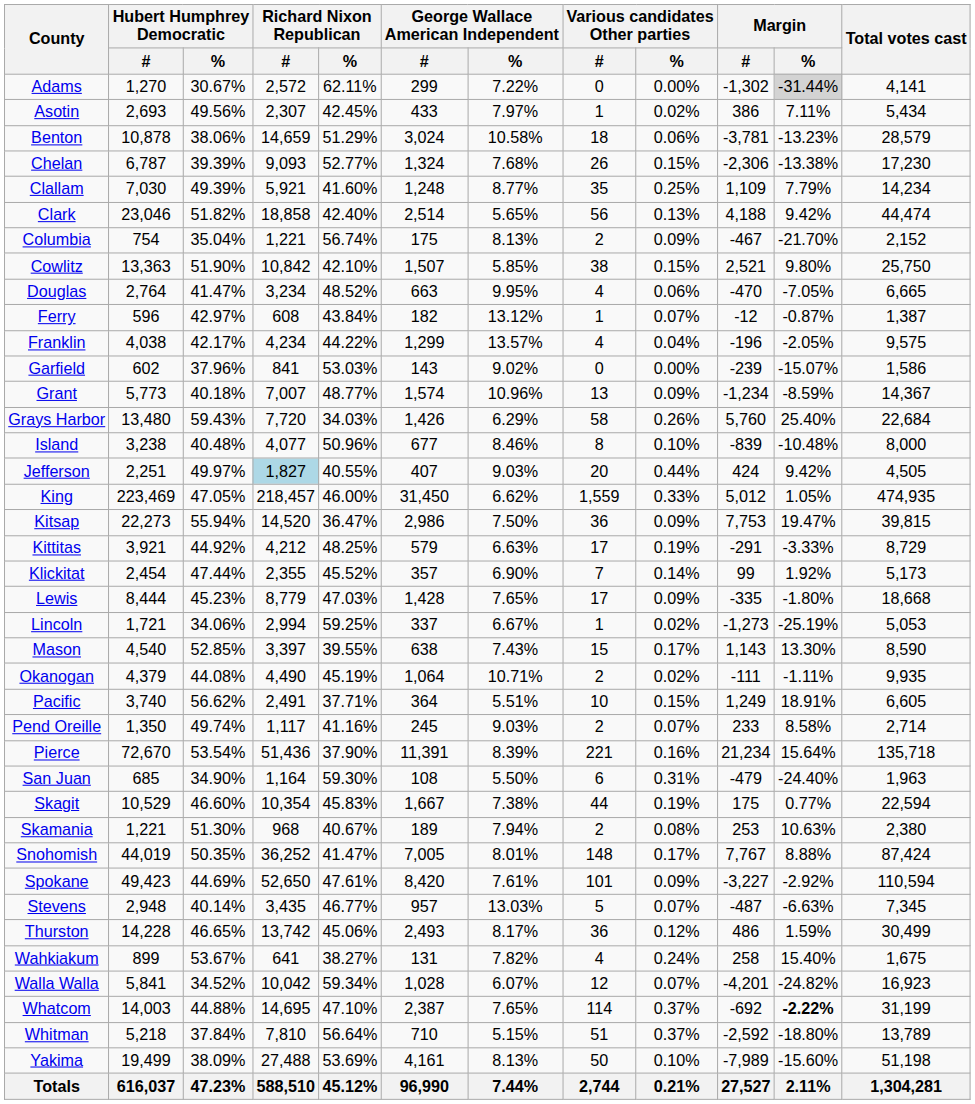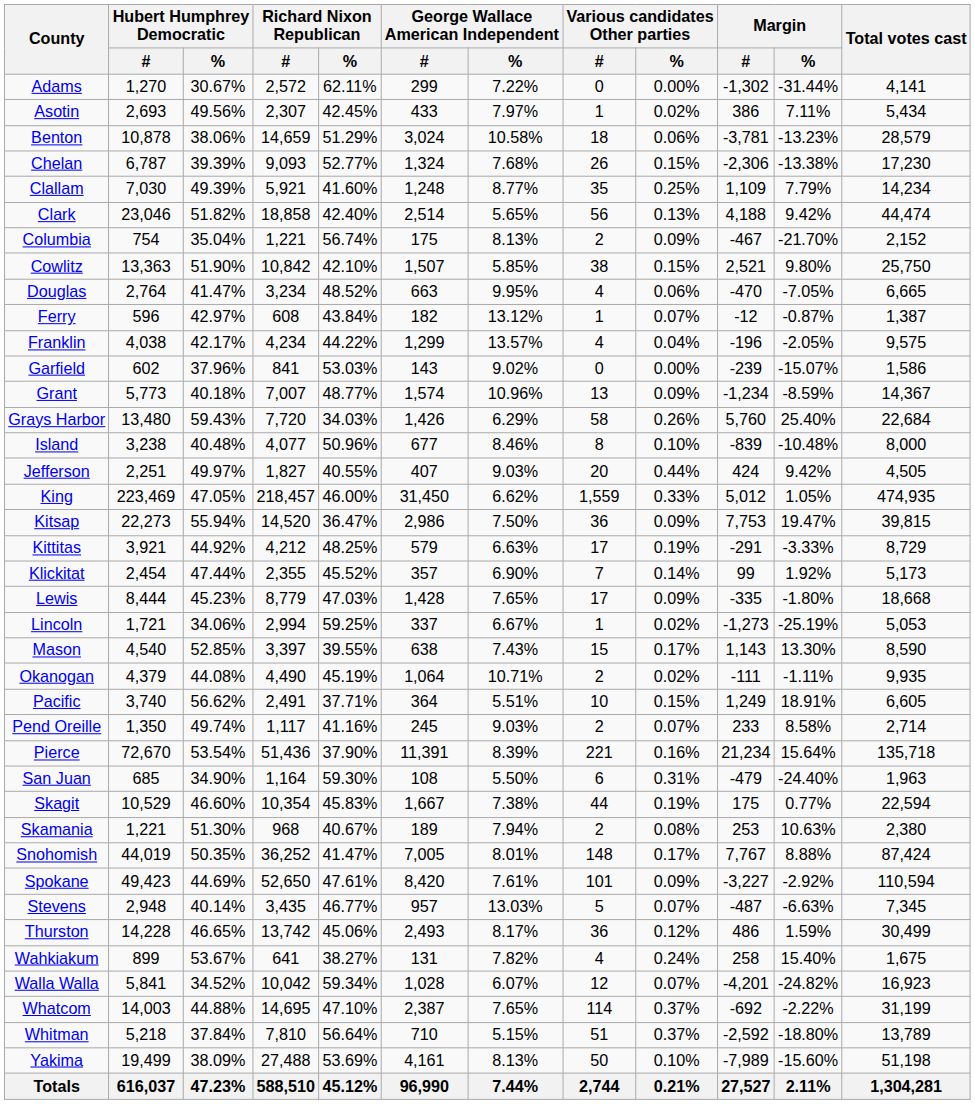(808, 86) lightgrey background -> (808, 86) no background
(286, 471) lightblue background -> (286, 471) no background
(808, 1009) bold -> (808, 1009) normal
